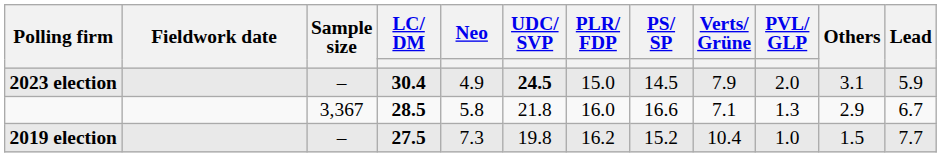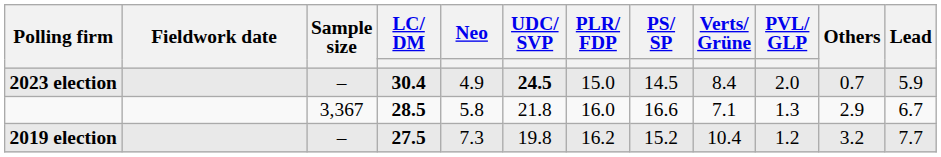(724, 82) 7.9 -> (724, 82) 8.4
(852, 82) 3.1 -> (852, 82) 0.7
(787, 138) 1.0 -> (787, 138) 1.2
(852, 138) 1.5 -> (852, 138) 3.2
